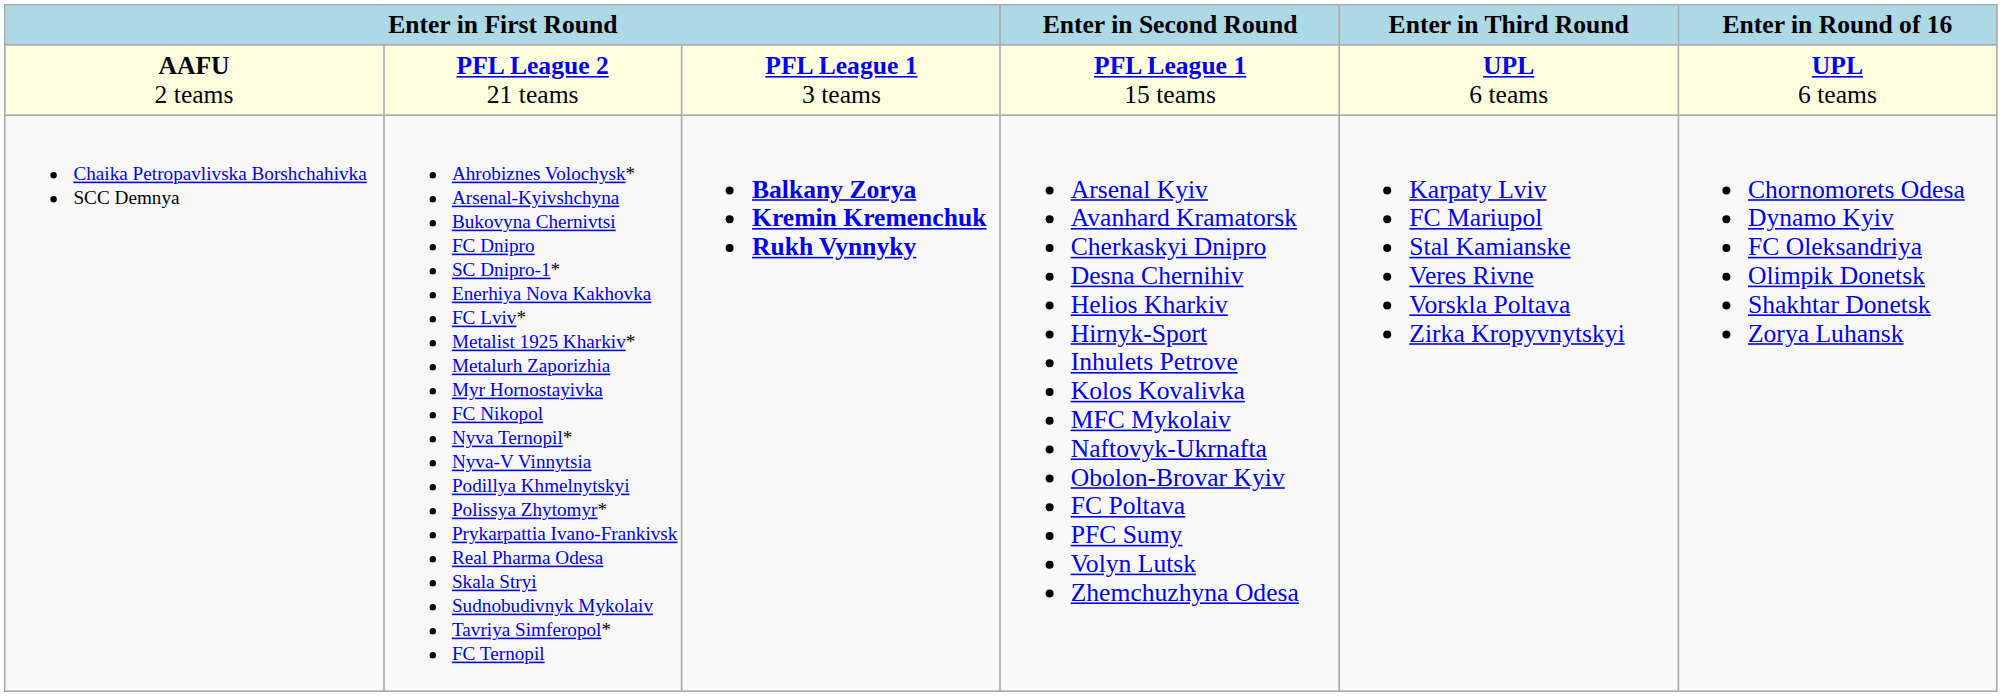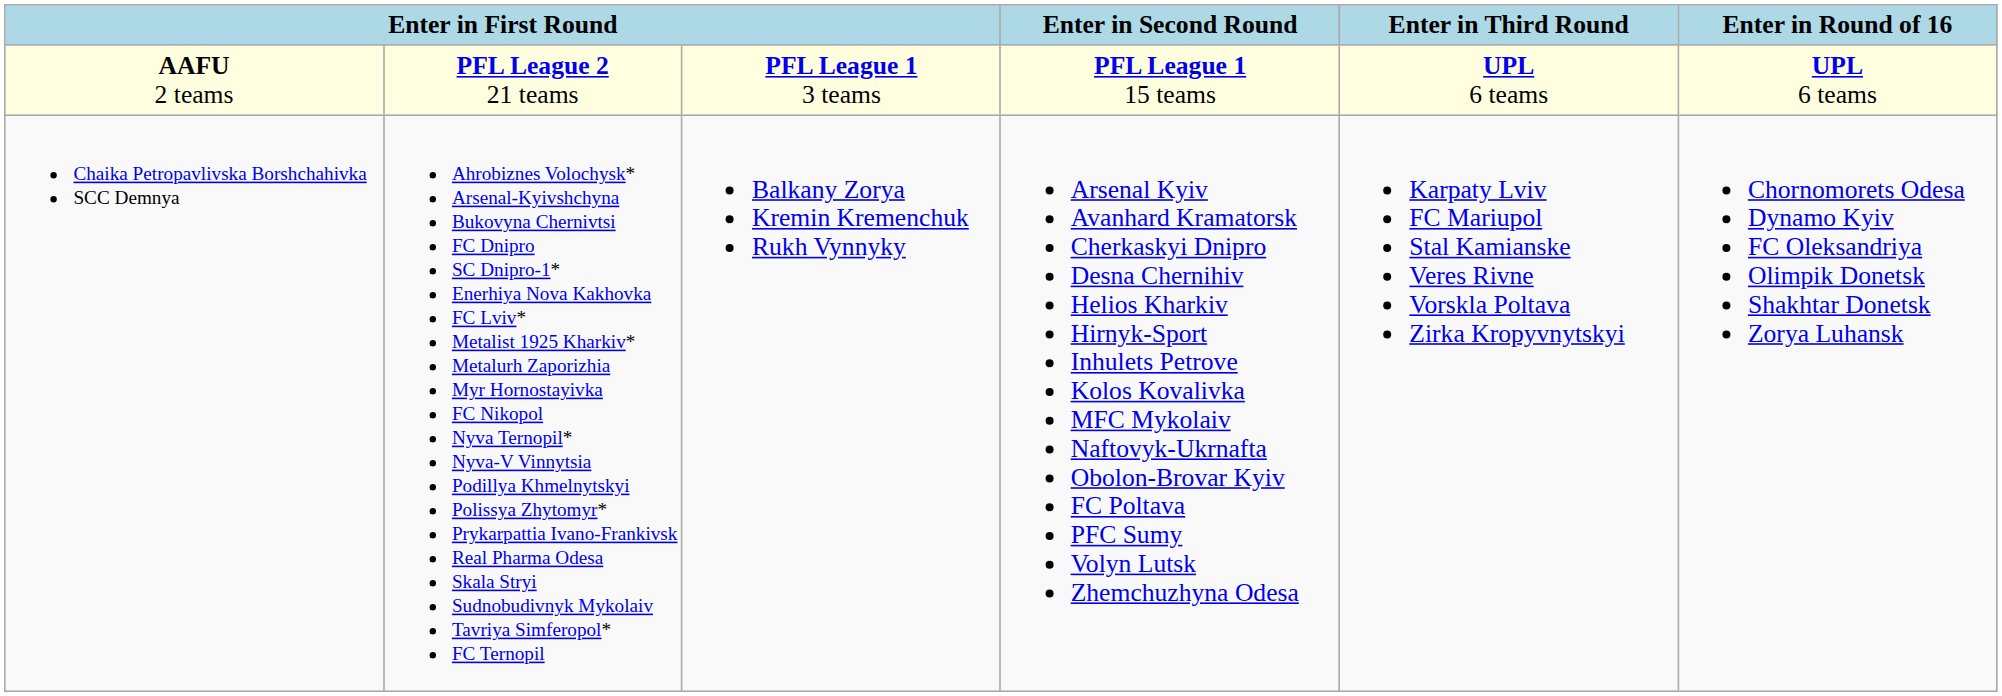(841, 218) bold -> (841, 218) normal
